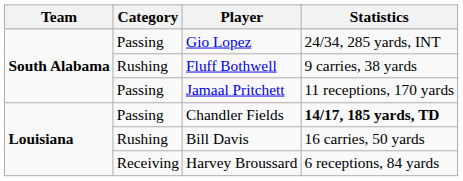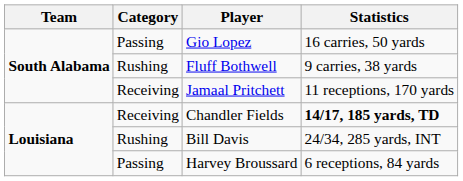(373, 41) 24/34, 285 yards, INT -> (365, 41) 16 carries, 50 yards
(140, 90) Passing -> (148, 90) Receiving
(140, 114) Passing -> (148, 114) Receiving
(365, 138) 16 carries, 50 yards -> (373, 138) 24/34, 285 yards, INT
(148, 163) Receiving -> (140, 163) Passing
